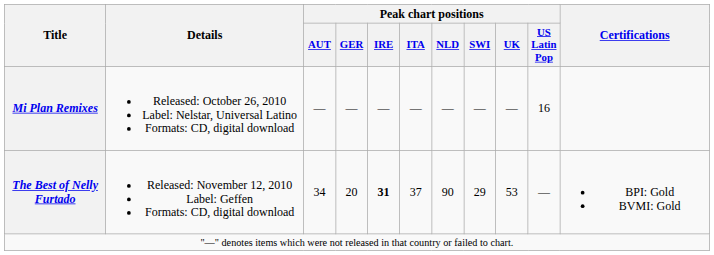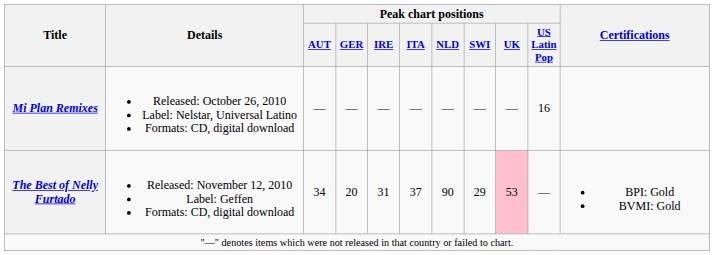(384, 192) bold -> (384, 192) normal
(512, 192) no background -> (512, 192) pink background
